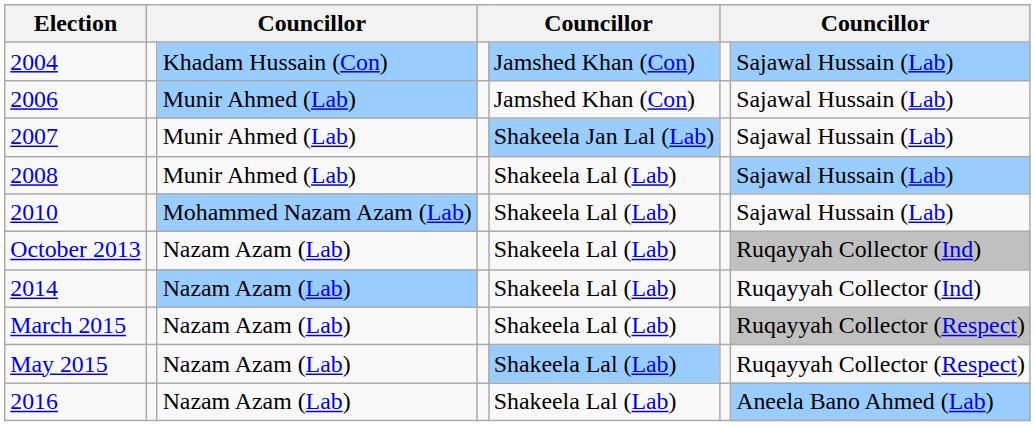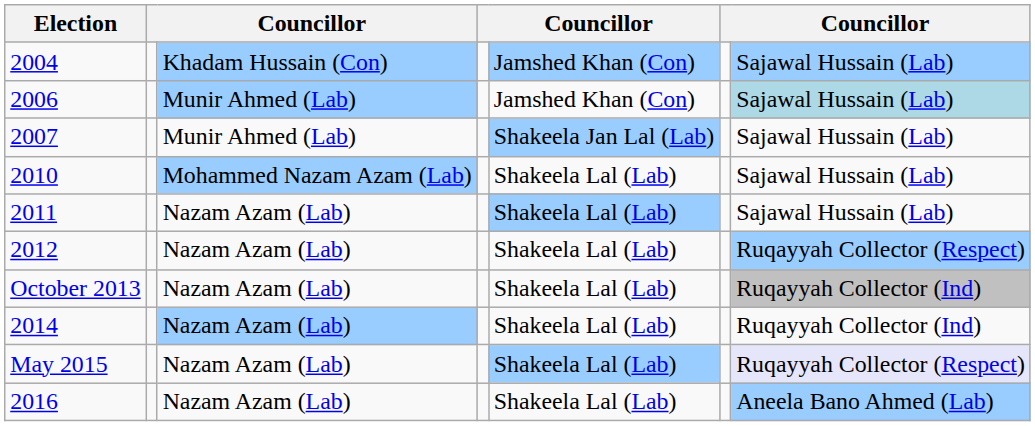(845, 99) no background -> (845, 99) lightblue background
- row: (34, 174)
+ row: (34, 212)
+ row: (34, 250)
- row: (68, 325)
(881, 363) no background -> (881, 363) lavender background
